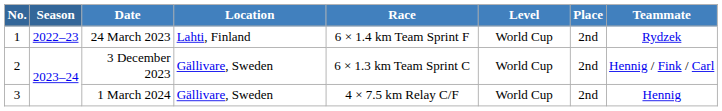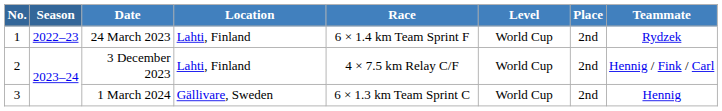(225, 66) Gällivare, Sweden -> (214, 66) Lahti, Finland
(402, 66) 6 × 1.3 km Team Sprint C -> (402, 66) 4 × 7.5 km Relay C/F
(402, 95) 4 × 7.5 km Relay C/F -> (402, 95) 6 × 1.3 km Team Sprint C
